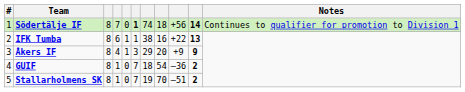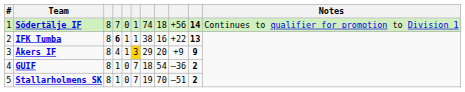(136, 25) bold -> (136, 25) normal
(118, 39) normal -> (118, 39) bold
(136, 53) no background -> (136, 53) gold background
